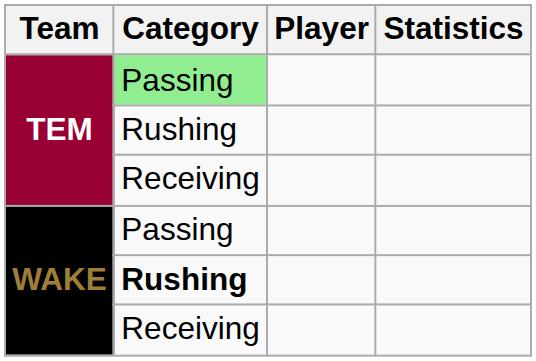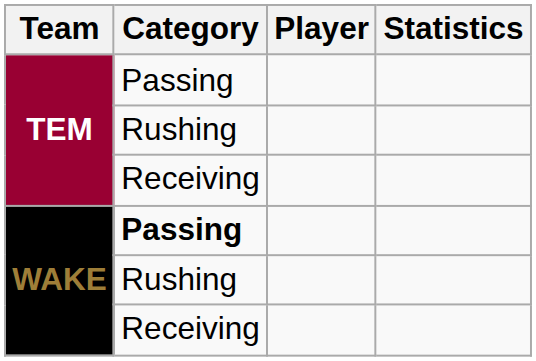(177, 79) lightgreen background -> (177, 79) no background
(177, 229) normal -> (182, 229) bold
(184, 279) bold -> (179, 279) normal
